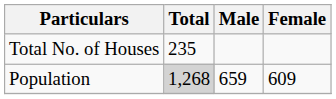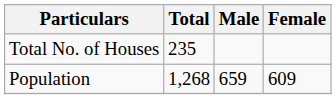(189, 78) lightgrey background -> (189, 78) no background
